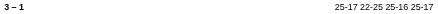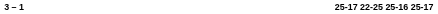(384, 7) normal -> (384, 7) bold
